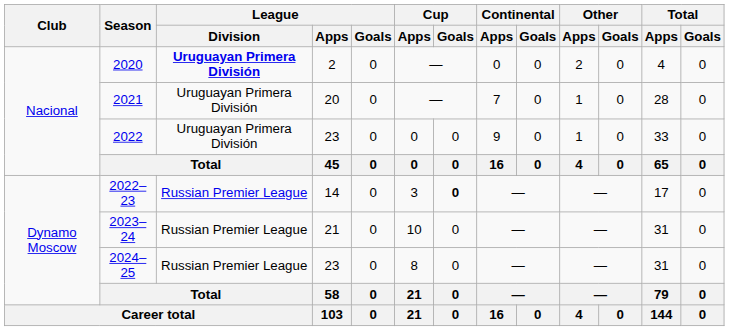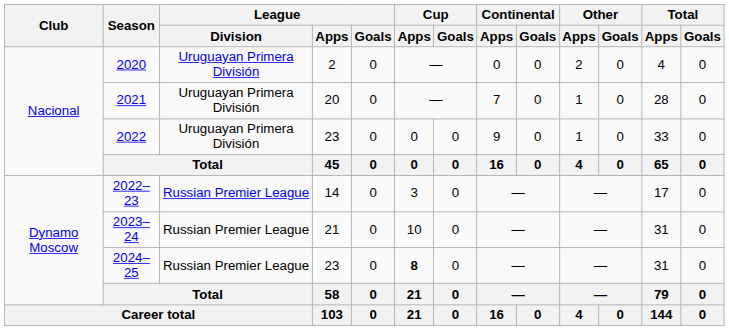(234, 64) bold -> (236, 64) normal
(455, 193) bold -> (455, 193) normal
(414, 265) normal -> (414, 265) bold
